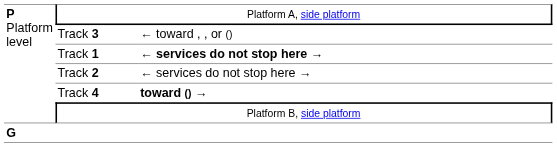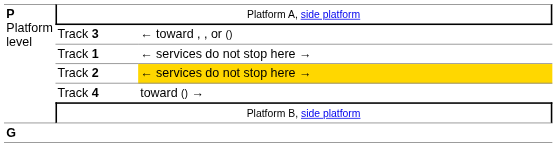(232, 54) bold -> (226, 54) normal
(226, 73) no background -> (226, 73) gold background
(174, 93) bold -> (172, 93) normal
